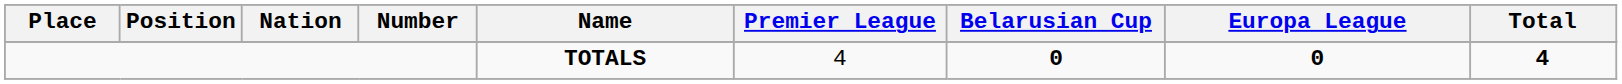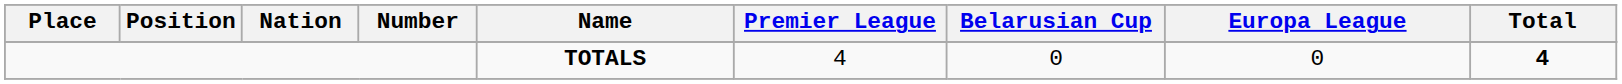(1056, 61) bold -> (1056, 61) normal
(1317, 61) bold -> (1317, 61) normal
